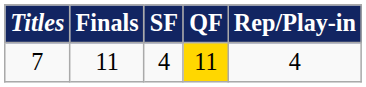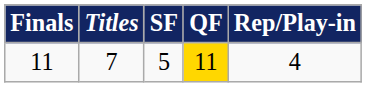columns swapped: (107, 23) <-> (37, 23)
(164, 61) 4 -> (164, 61) 5
